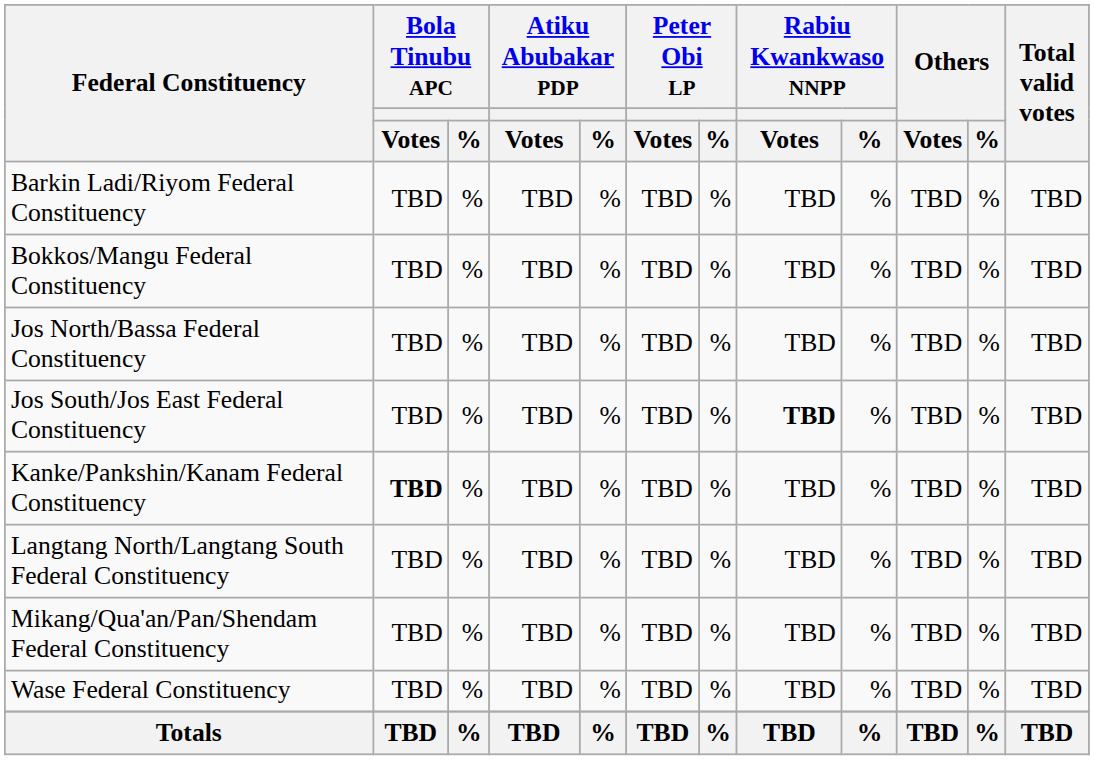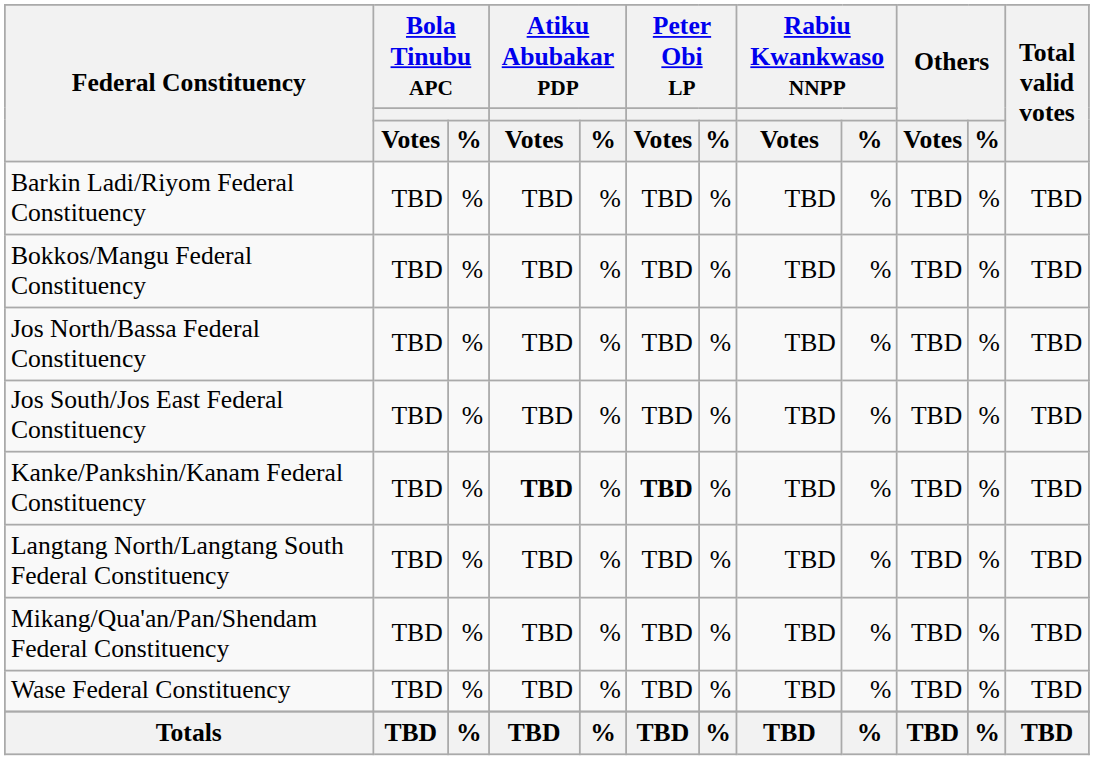(809, 415) bold -> (810, 415) normal
(416, 488) bold -> (417, 488) normal
(547, 488) normal -> (547, 488) bold
(667, 488) normal -> (667, 488) bold
